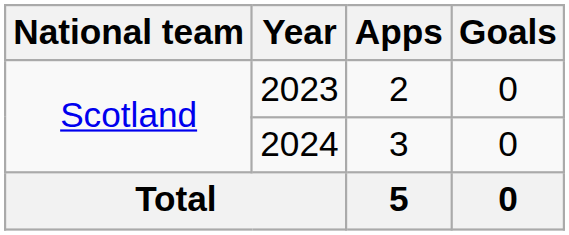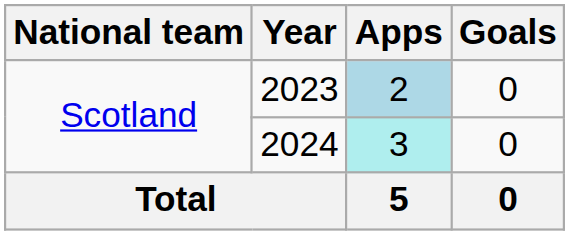(399, 88) no background -> (399, 88) lightblue background
(399, 144) no background -> (399, 144) paleturquoise background
